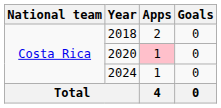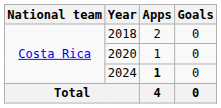(157, 54) pink background -> (157, 54) no background
(157, 73) normal -> (157, 73) bold
